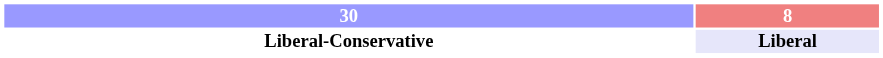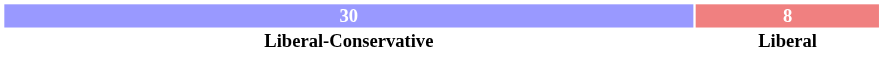(788, 41) lavender background -> (788, 41) no background
